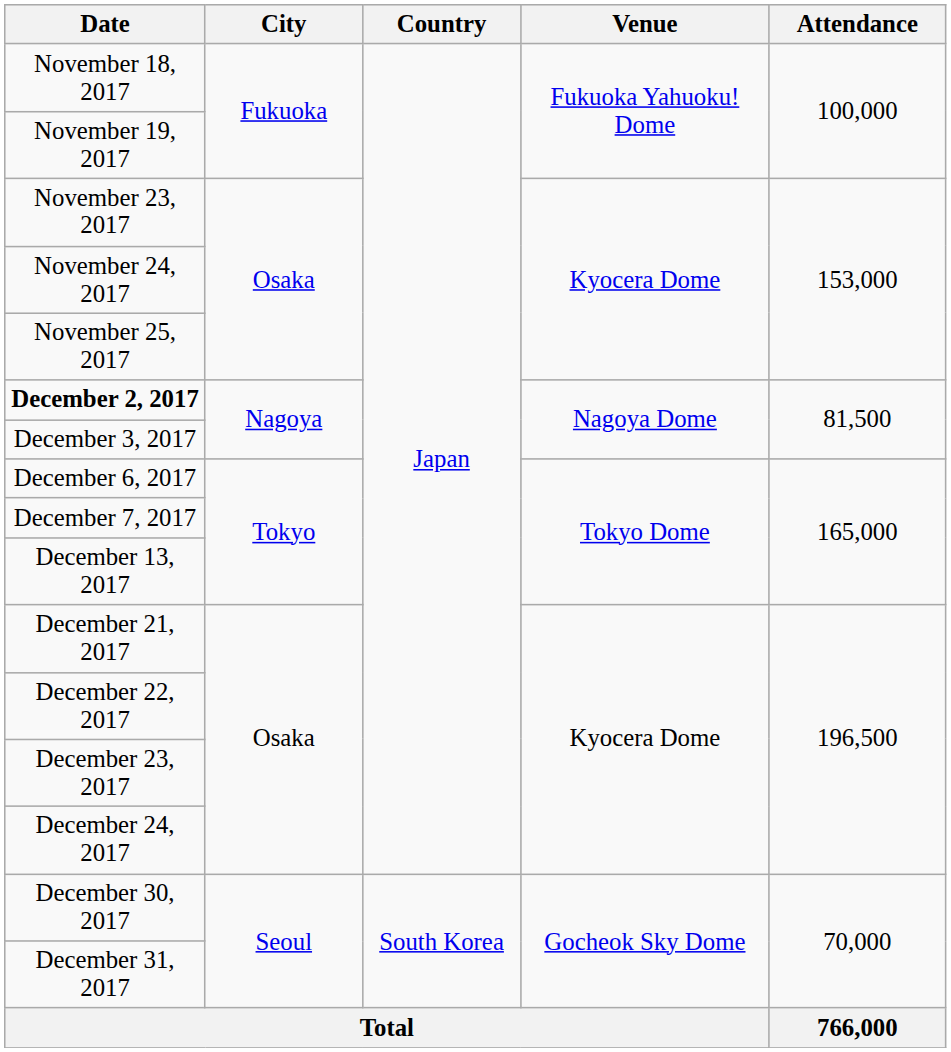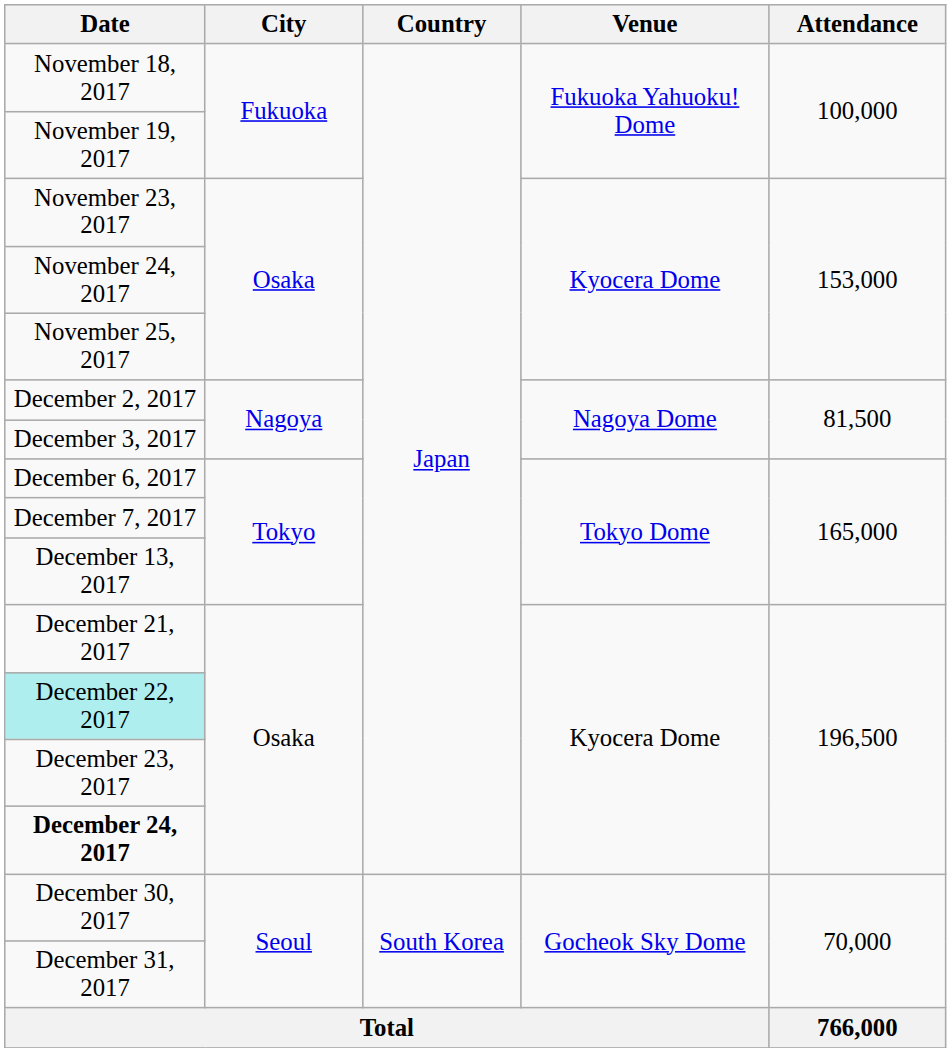(105, 399) bold -> (105, 399) normal
(105, 705) no background -> (105, 705) paleturquoise background
(105, 839) normal -> (105, 839) bold
